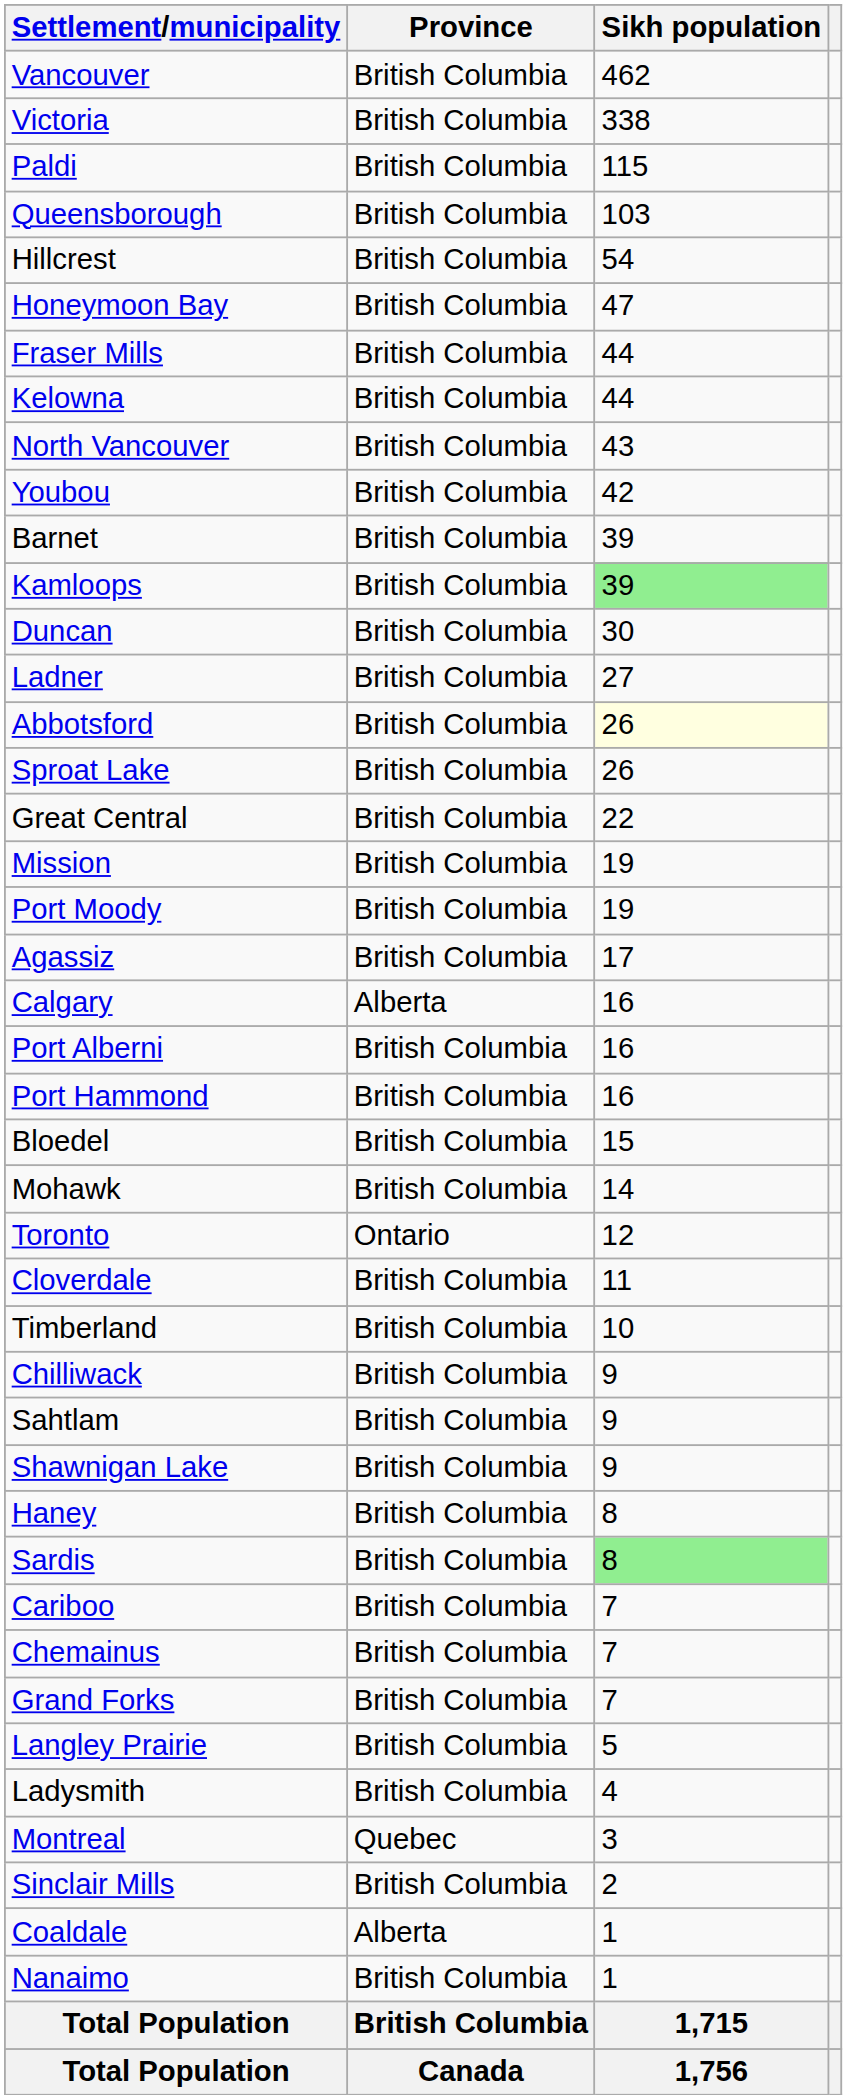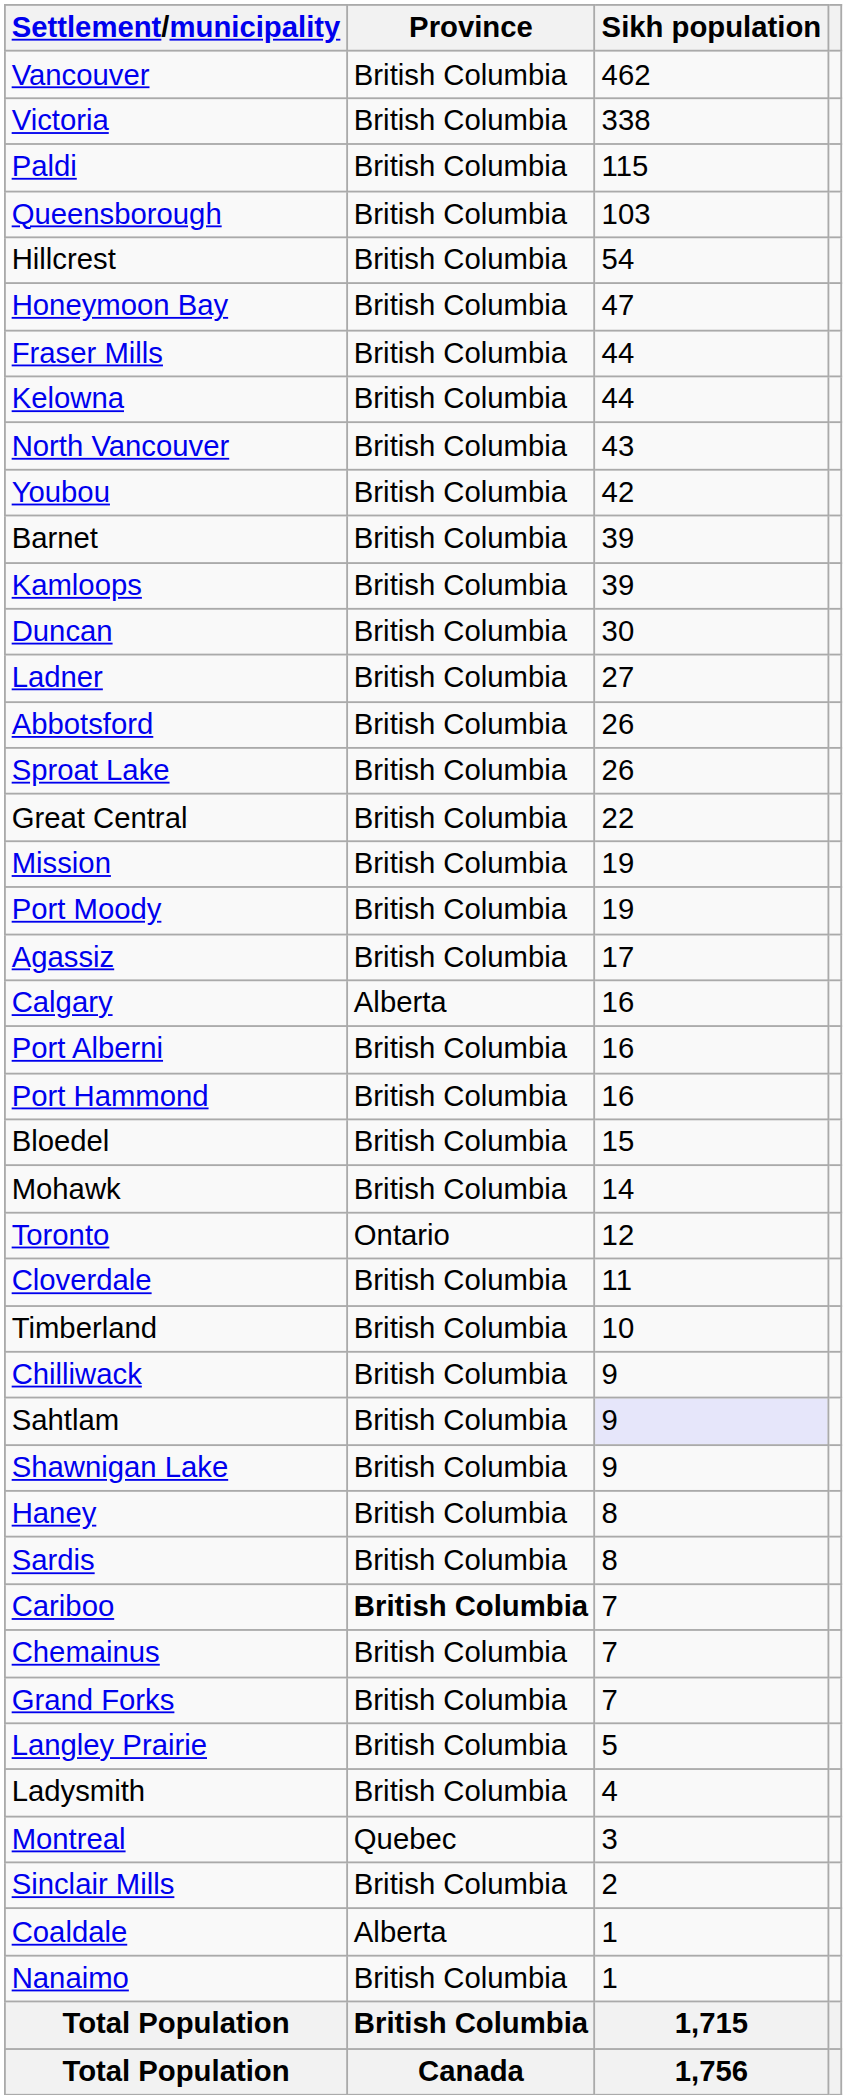(618, 584) lightgreen background -> (618, 584) no background
(618, 724) lightyellow background -> (618, 724) no background
(610, 1420) no background -> (610, 1420) lavender background
(610, 1560) lightgreen background -> (610, 1560) no background
(460, 1606) normal -> (471, 1606) bold
